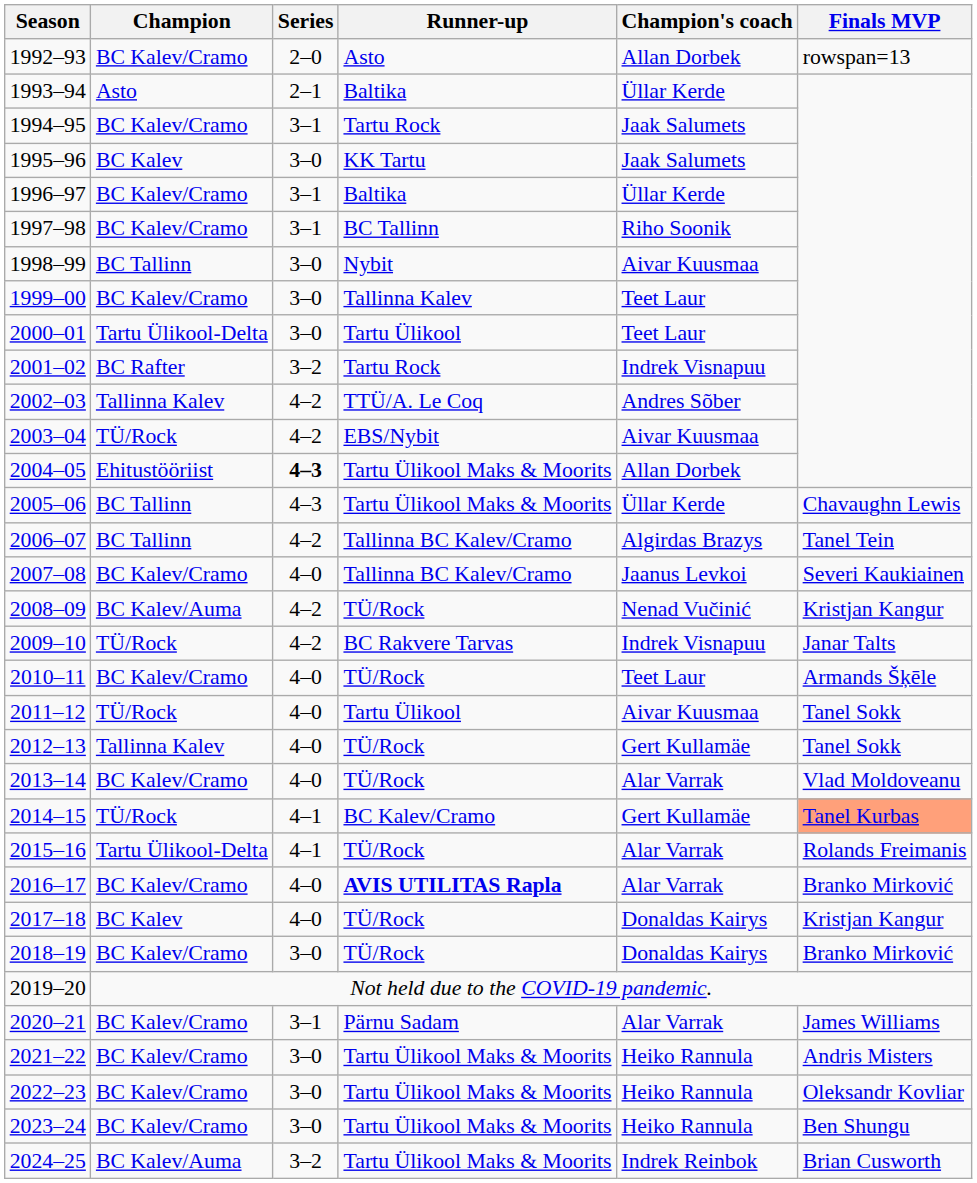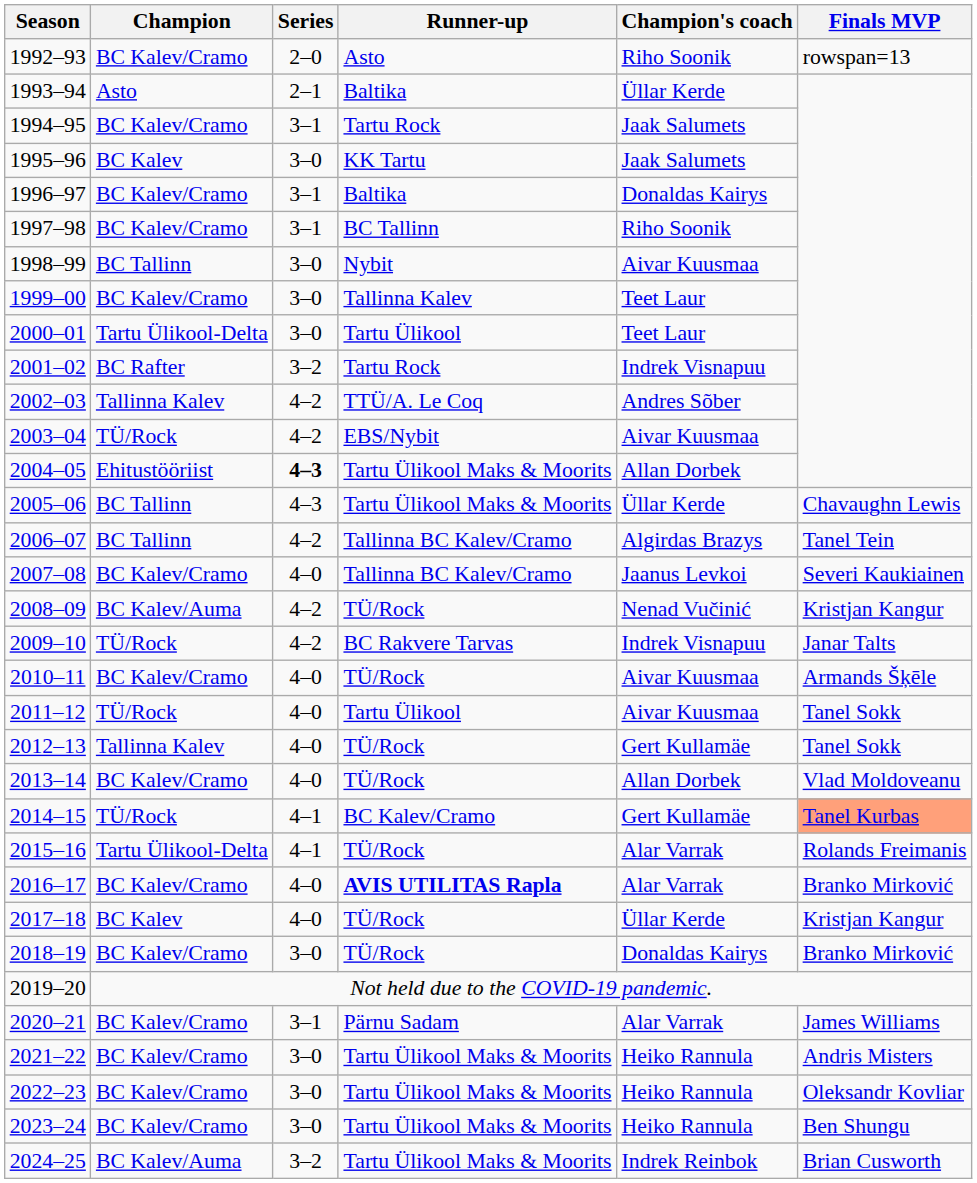(681, 56) Allan Dorbek -> (676, 56) Riho Soonik
(673, 194) Üllar Kerde -> (694, 194) Donaldas Kairys
(663, 677) Teet Laur -> (690, 677) Aivar Kuusmaa
(672, 780) Alar Varrak -> (681, 780) Allan Dorbek
(694, 919) Donaldas Kairys -> (673, 919) Üllar Kerde
